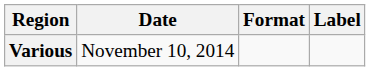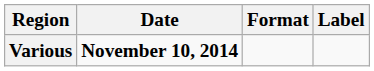(158, 50) normal -> (160, 50) bold
